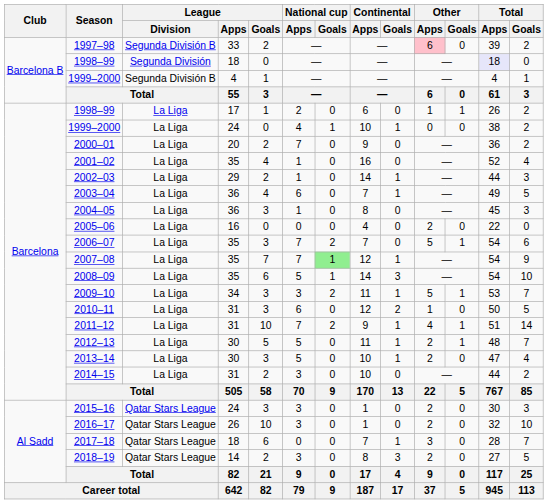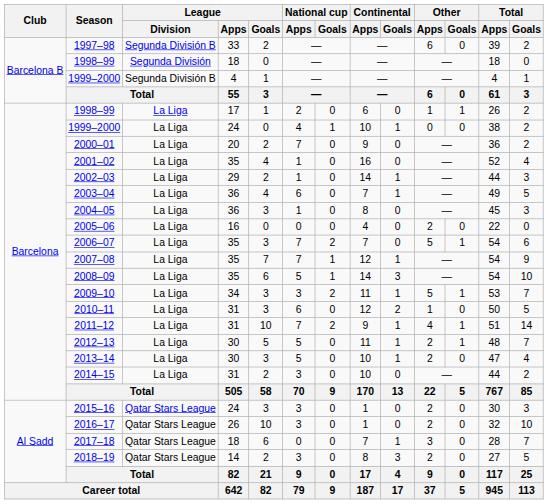(430, 45) pink background -> (430, 45) no background
(494, 62) lavender background -> (494, 62) no background
(332, 260) lightgreen background -> (332, 260) no background
